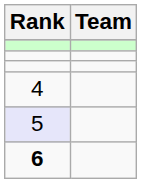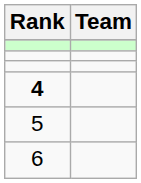(37, 88) normal -> (37, 88) bold
(37, 124) lavender background -> (37, 124) no background
(37, 159) bold -> (37, 159) normal
